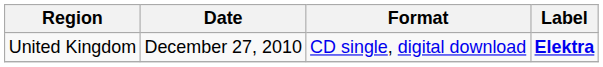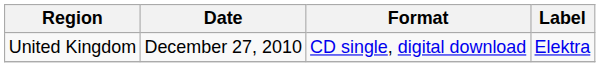(564, 47) bold -> (562, 47) normal
